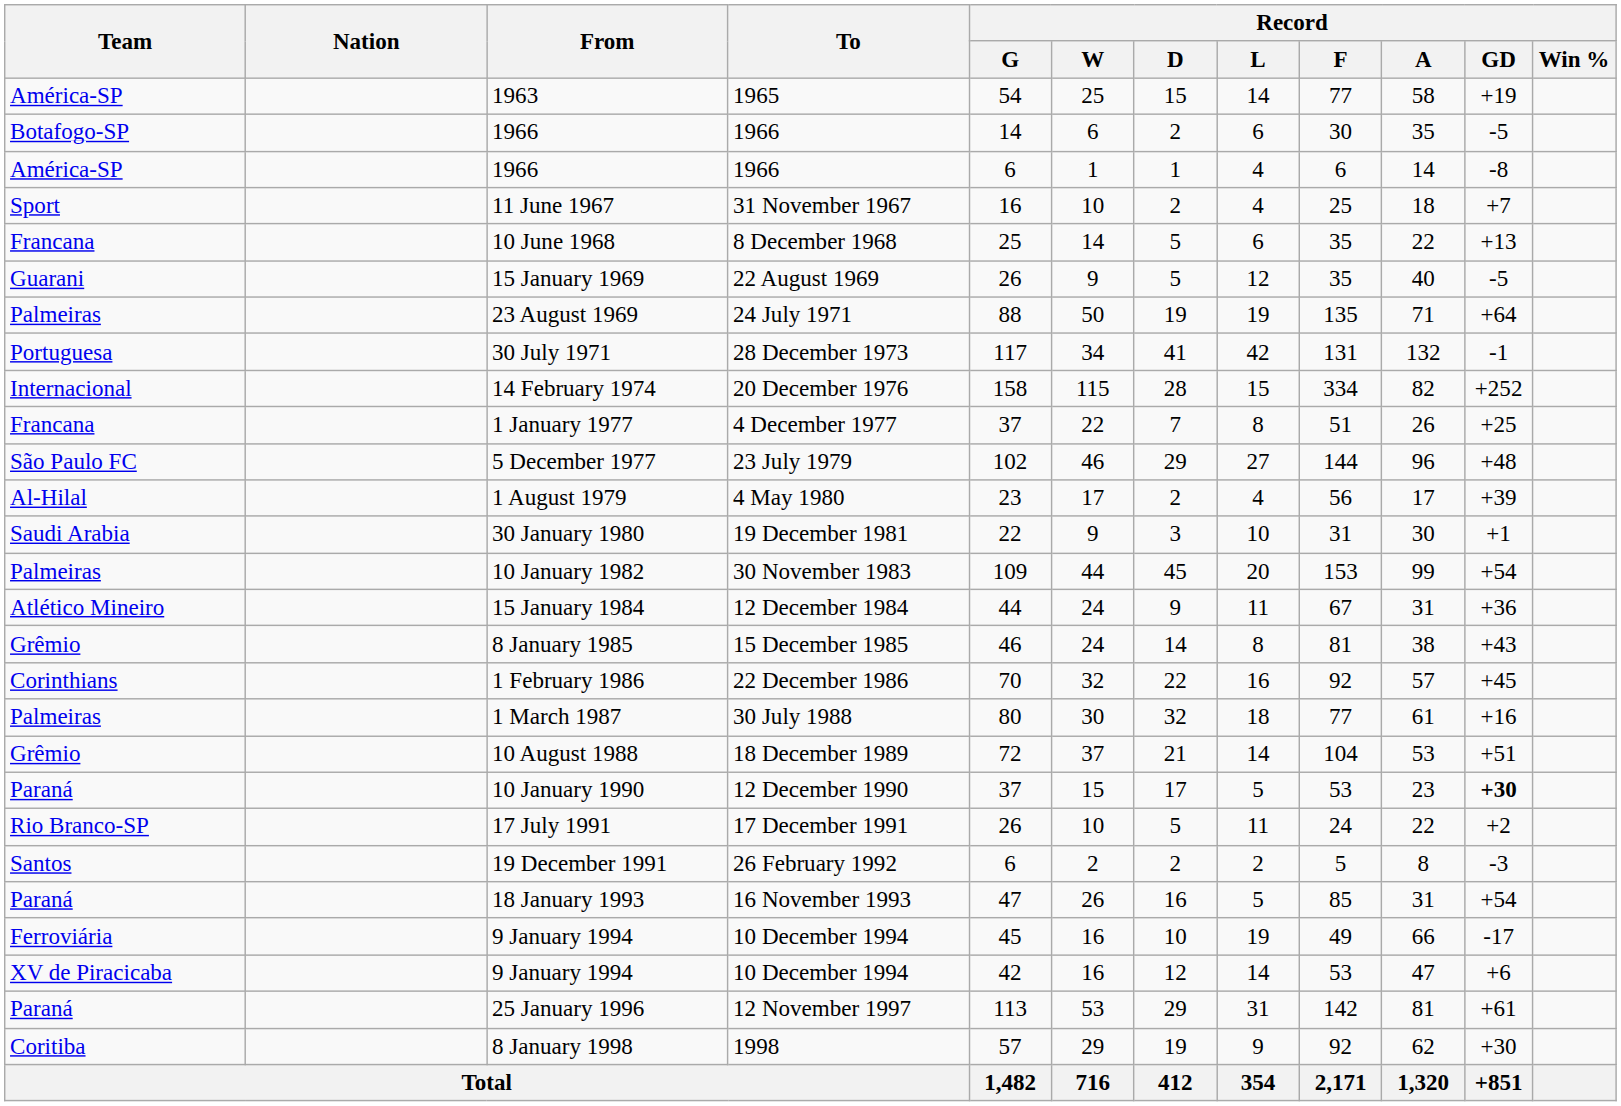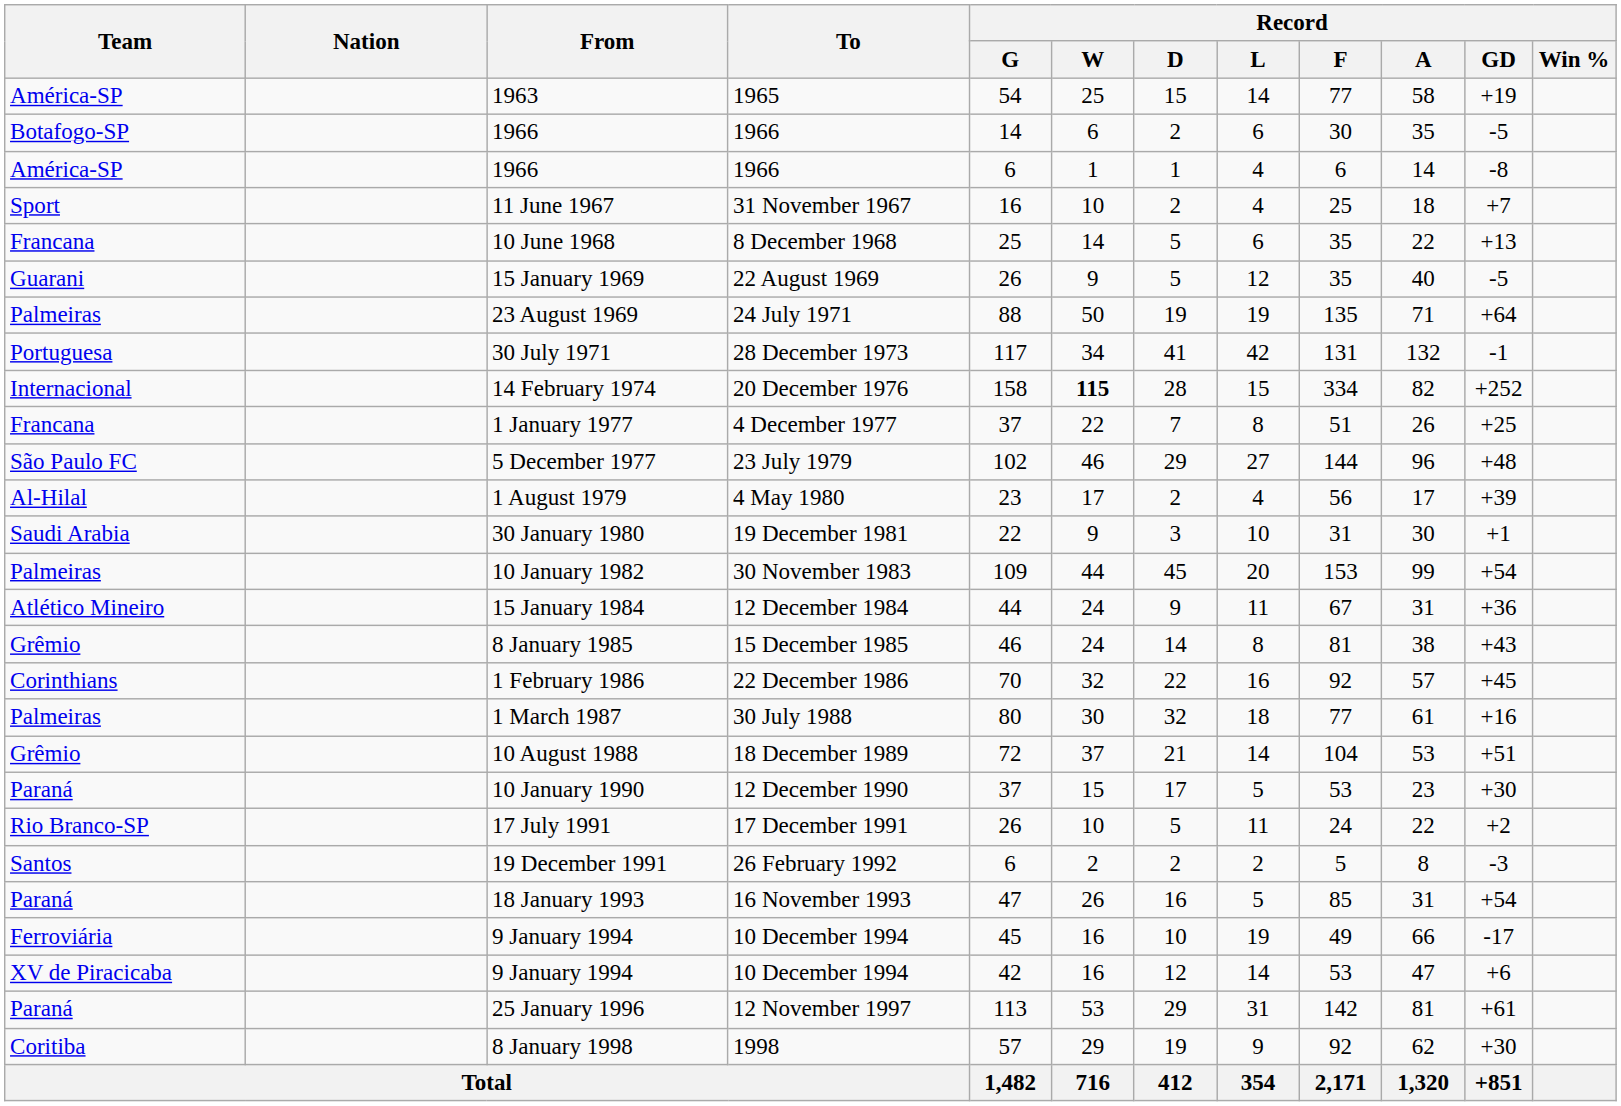(1093, 388) normal -> (1093, 388) bold
(1499, 790) bold -> (1499, 790) normal
